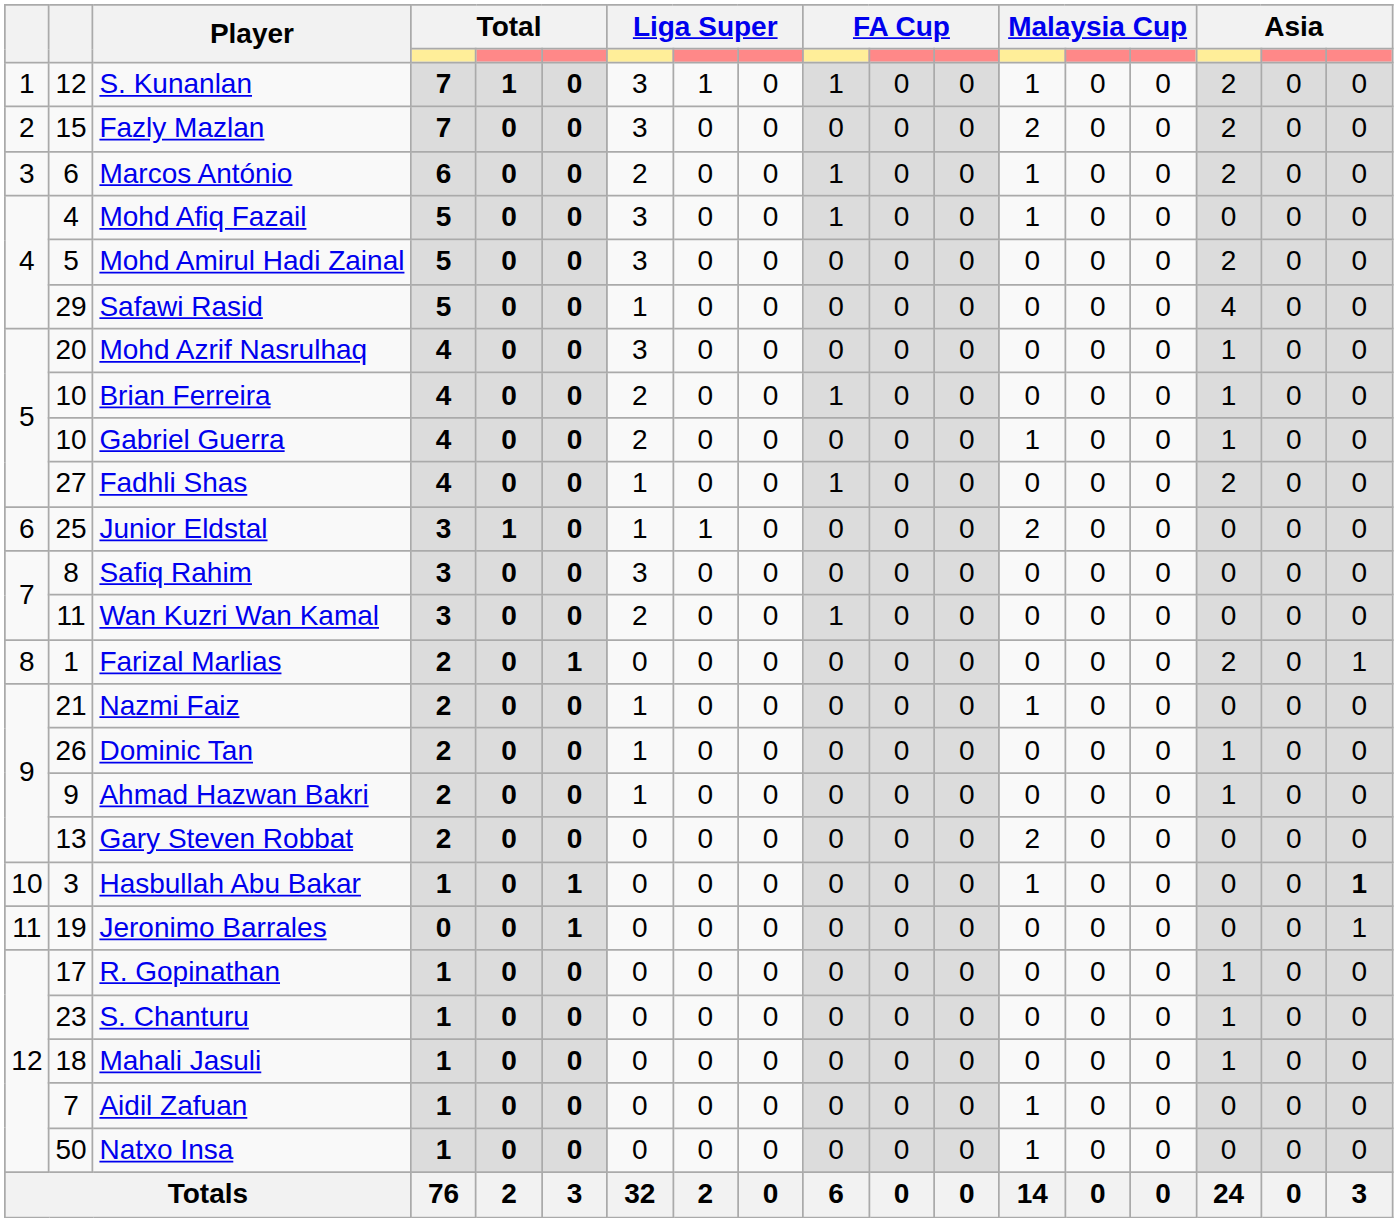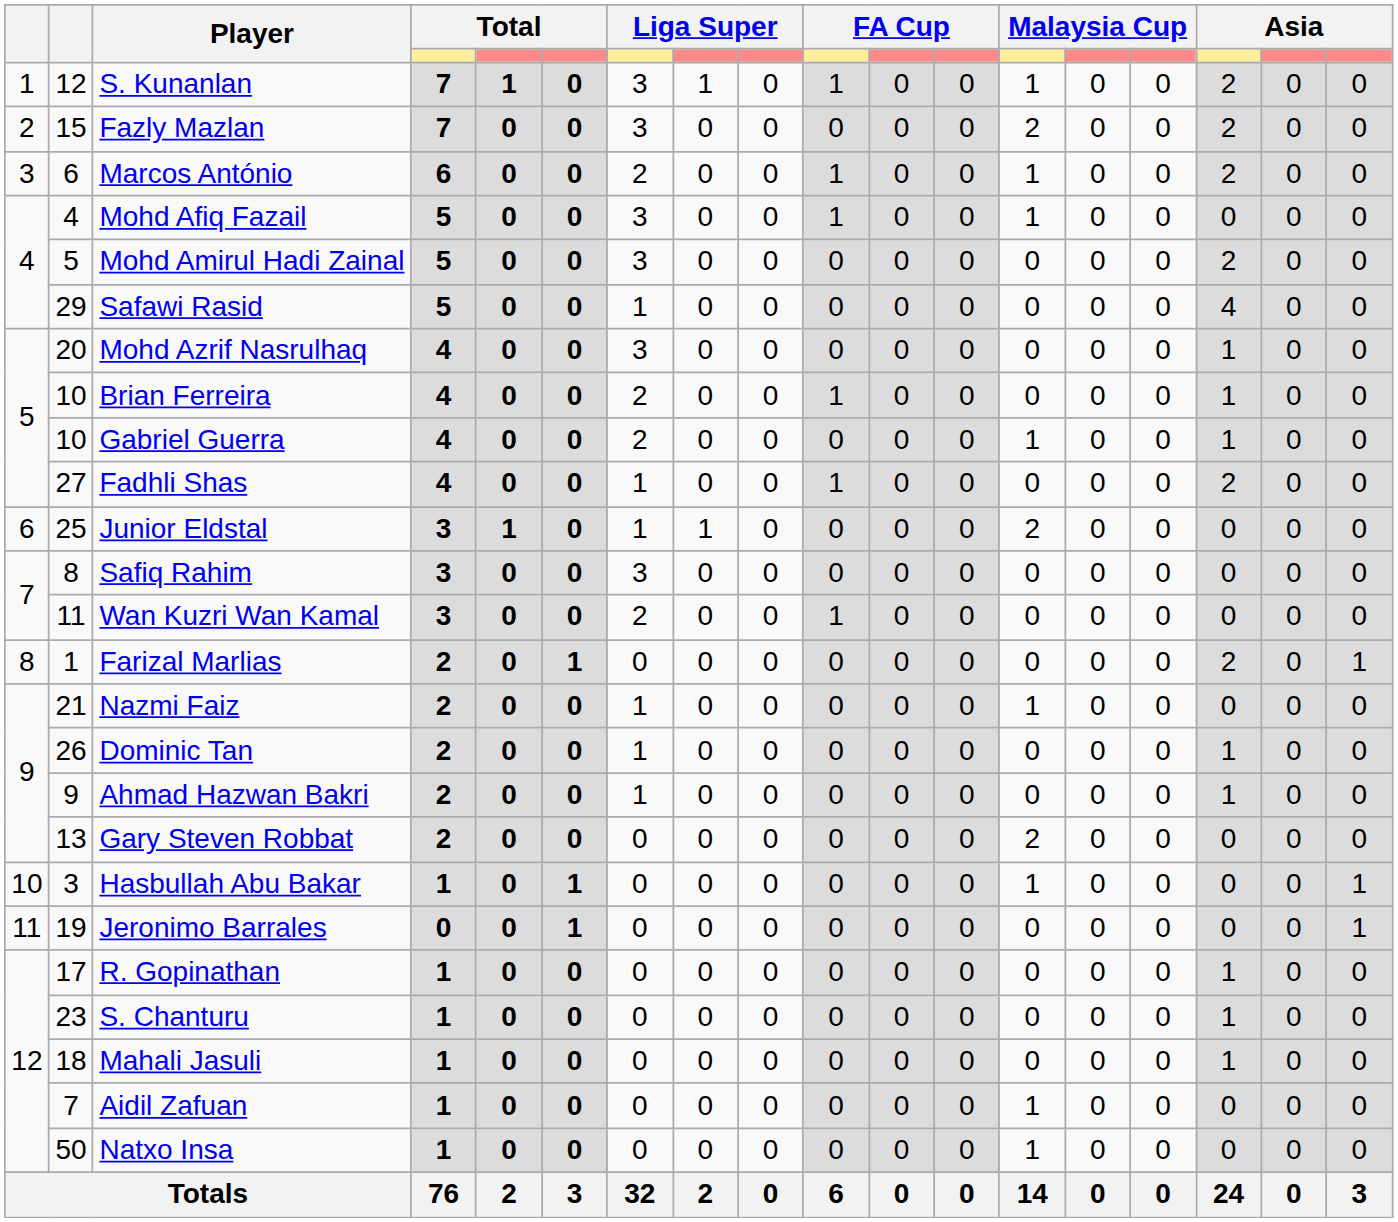(1359, 883) bold -> (1359, 883) normal
